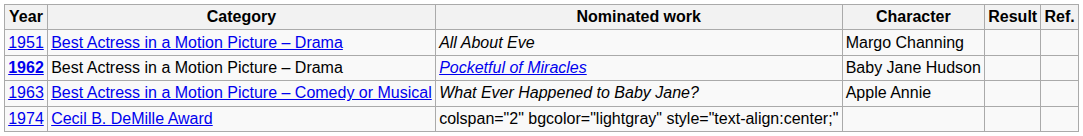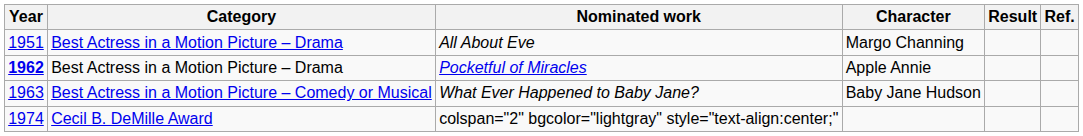(913, 67) Baby Jane Hudson -> (888, 67) Apple Annie
(888, 93) Apple Annie -> (913, 93) Baby Jane Hudson
